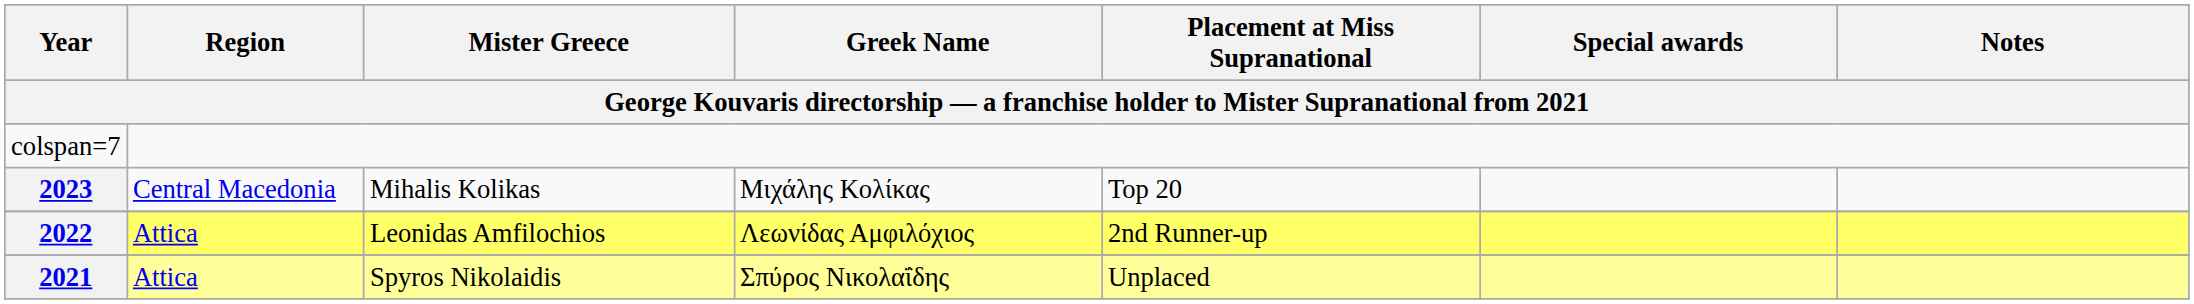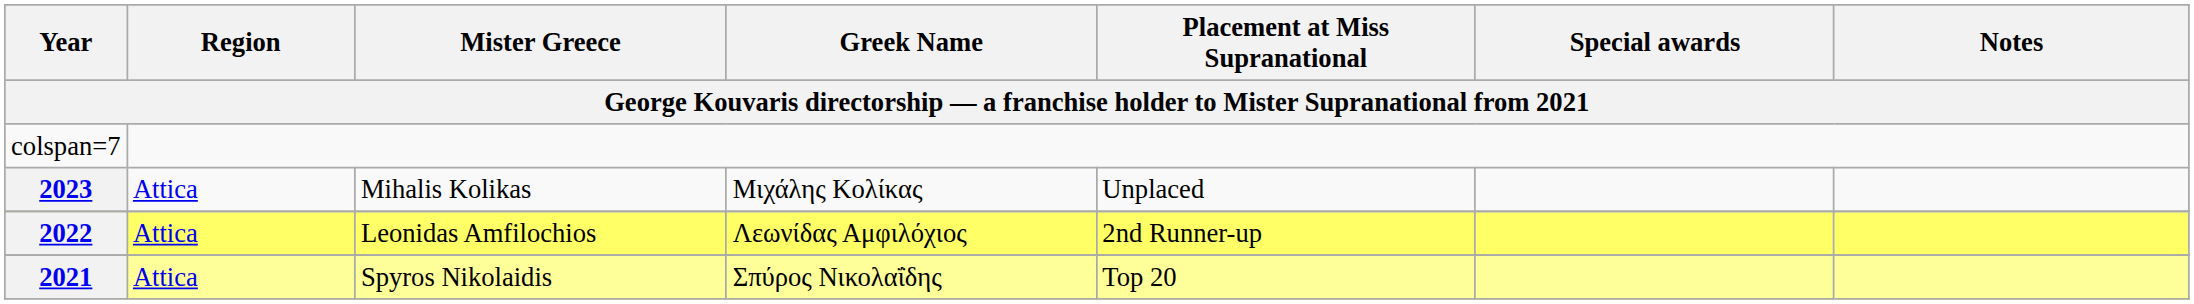(234, 189) Central Macedonia -> (165, 189) Attica
(1145, 189) Top 20 -> (1153, 189) Unplaced
(1159, 277) Unplaced -> (1139, 277) Top 20
